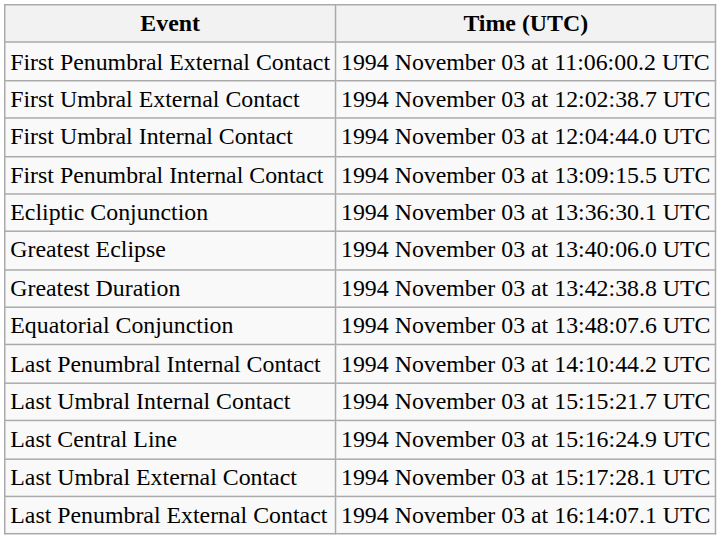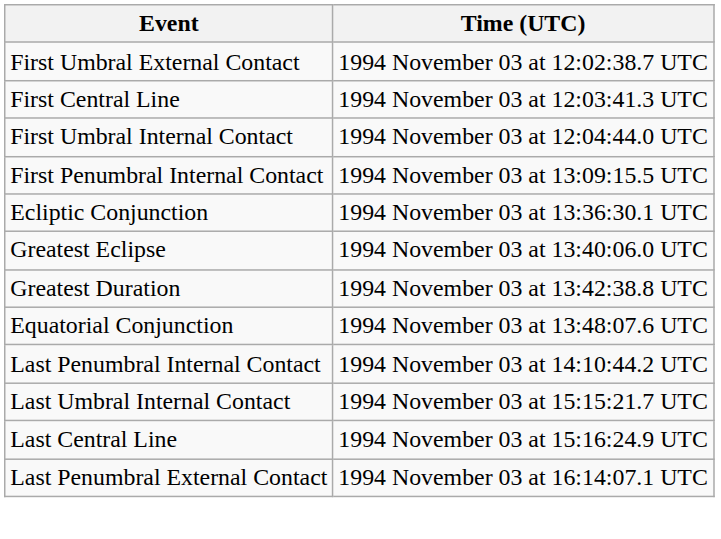- row: (170, 61)
+ row: (95, 99)
- row: (154, 477)
